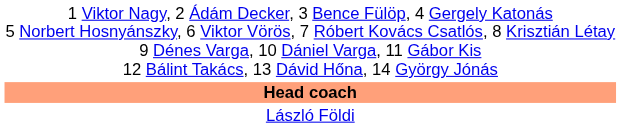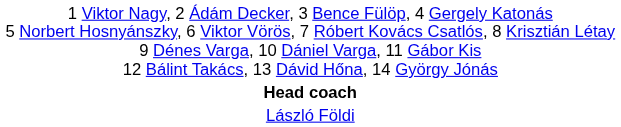(310, 92) lightsalmon background -> (310, 92) no background
